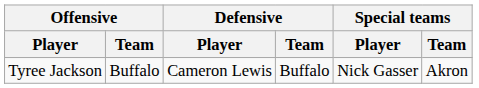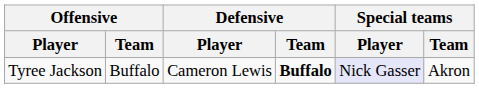(305, 70) normal -> (306, 70) bold
(378, 70) no background -> (380, 70) lavender background
